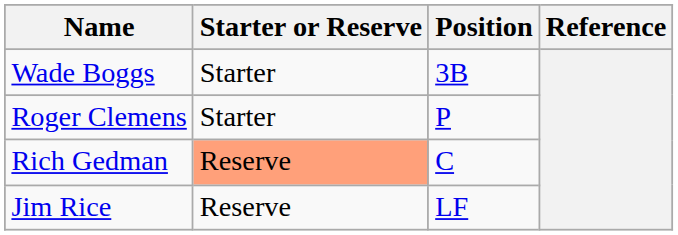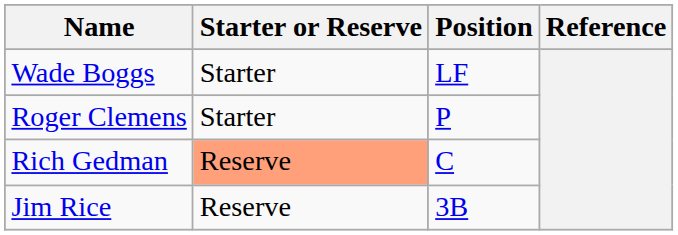(452, 71) 3B -> (452, 71) LF
(452, 206) LF -> (452, 206) 3B
